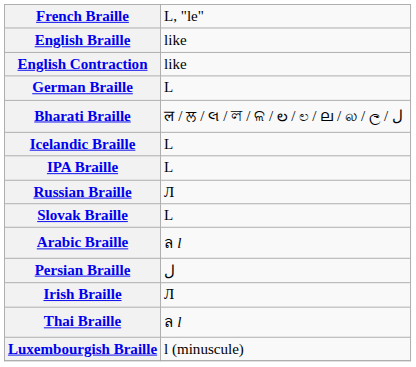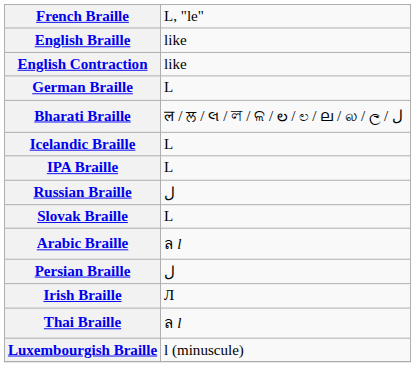(169, 191) Л -> (170, 192) ل
